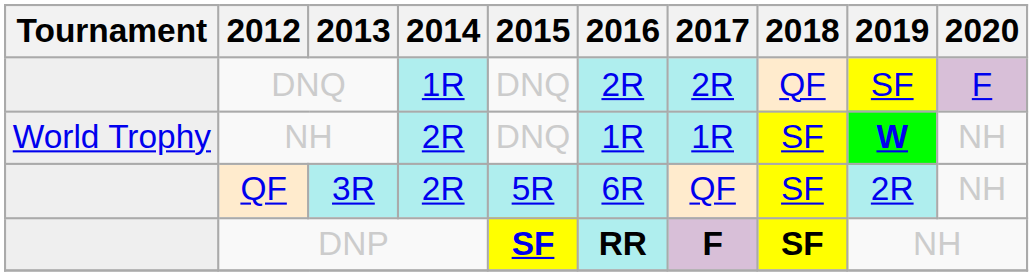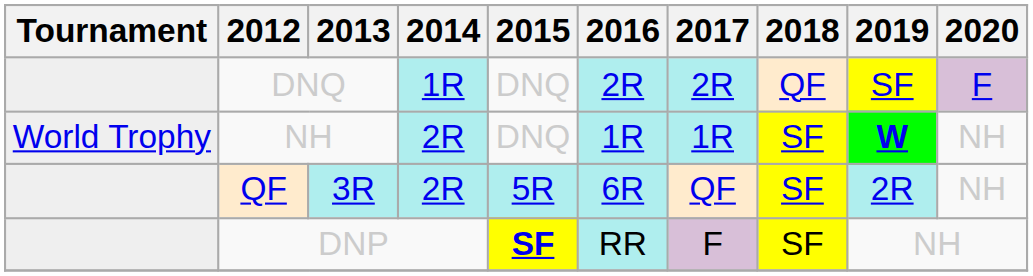(623, 243) bold -> (623, 243) normal
(713, 243) bold -> (713, 243) normal
(802, 243) bold -> (802, 243) normal
